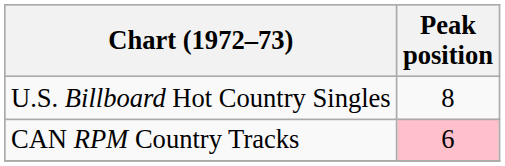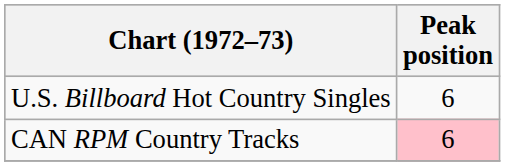(448, 97) 8 -> (448, 97) 6
